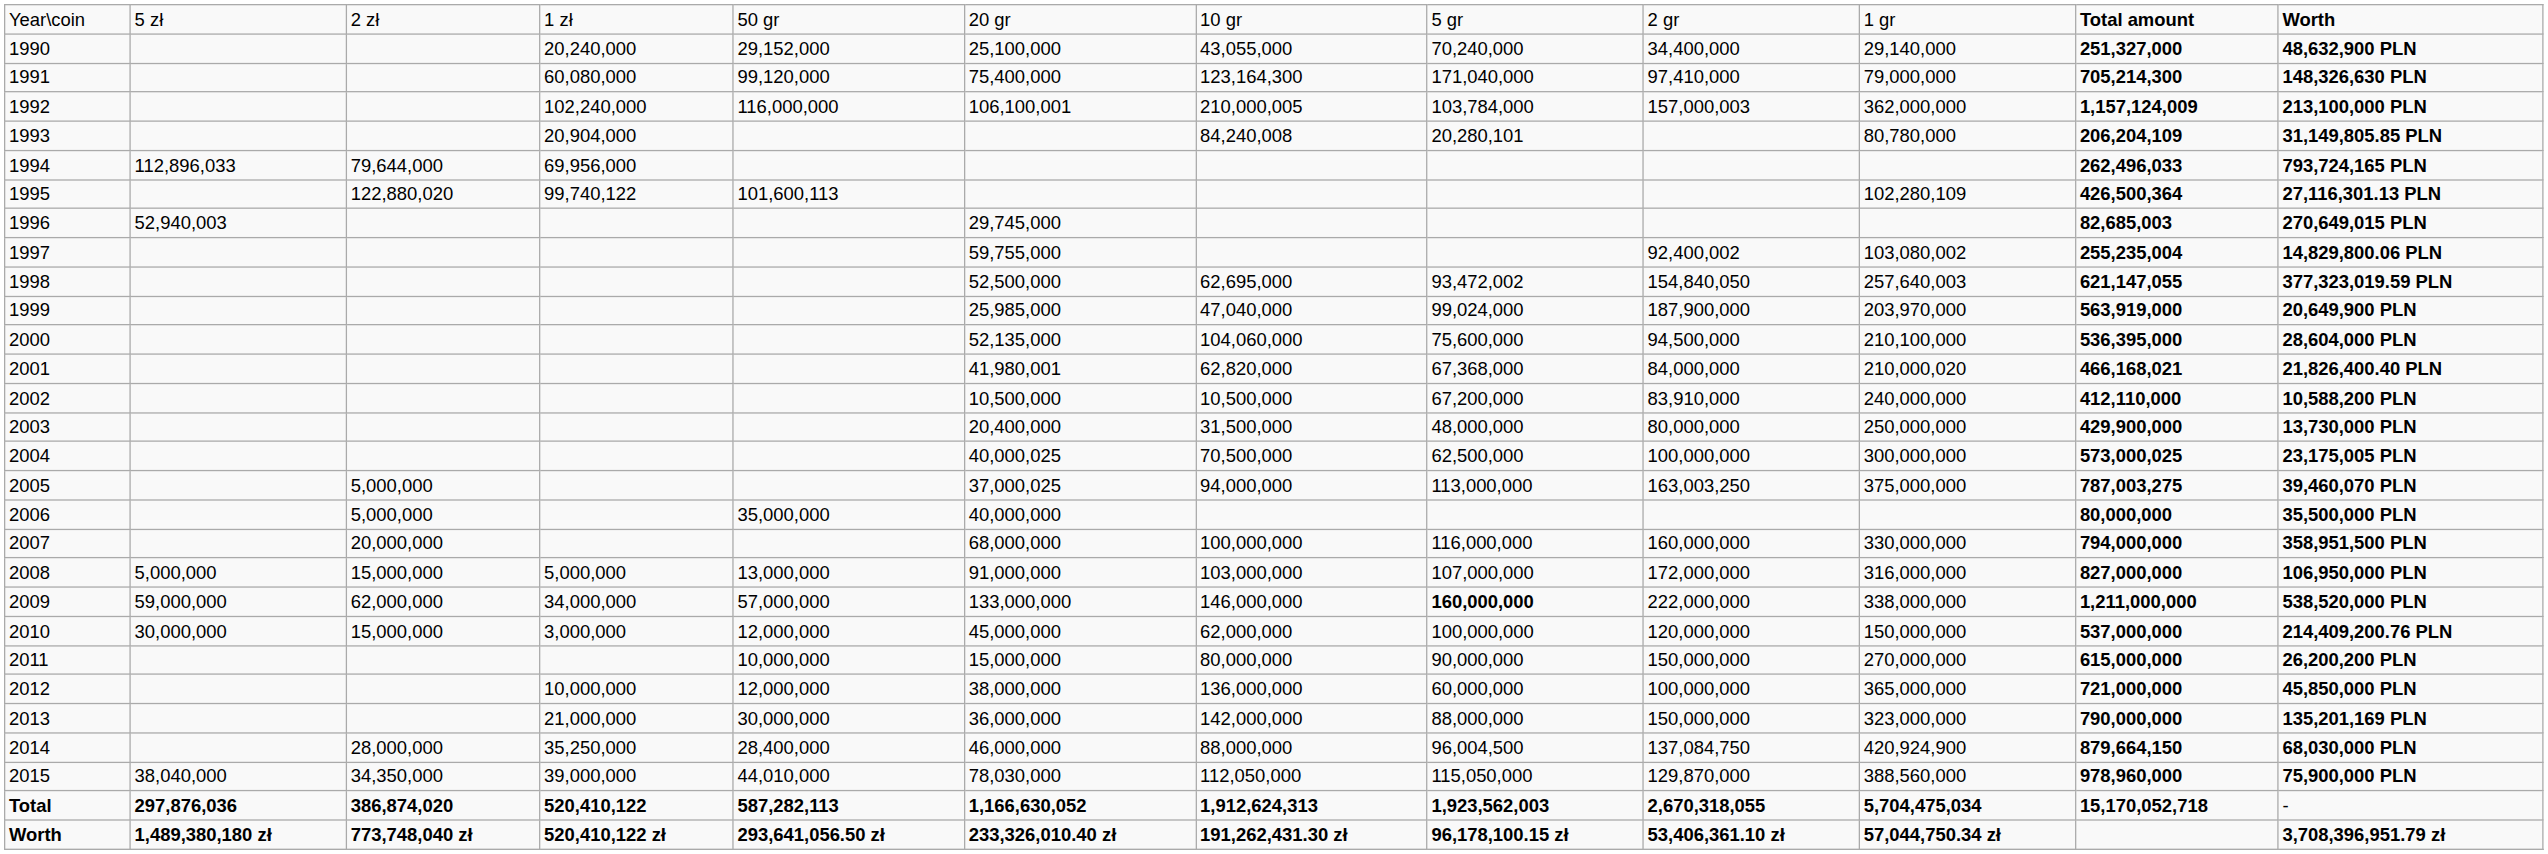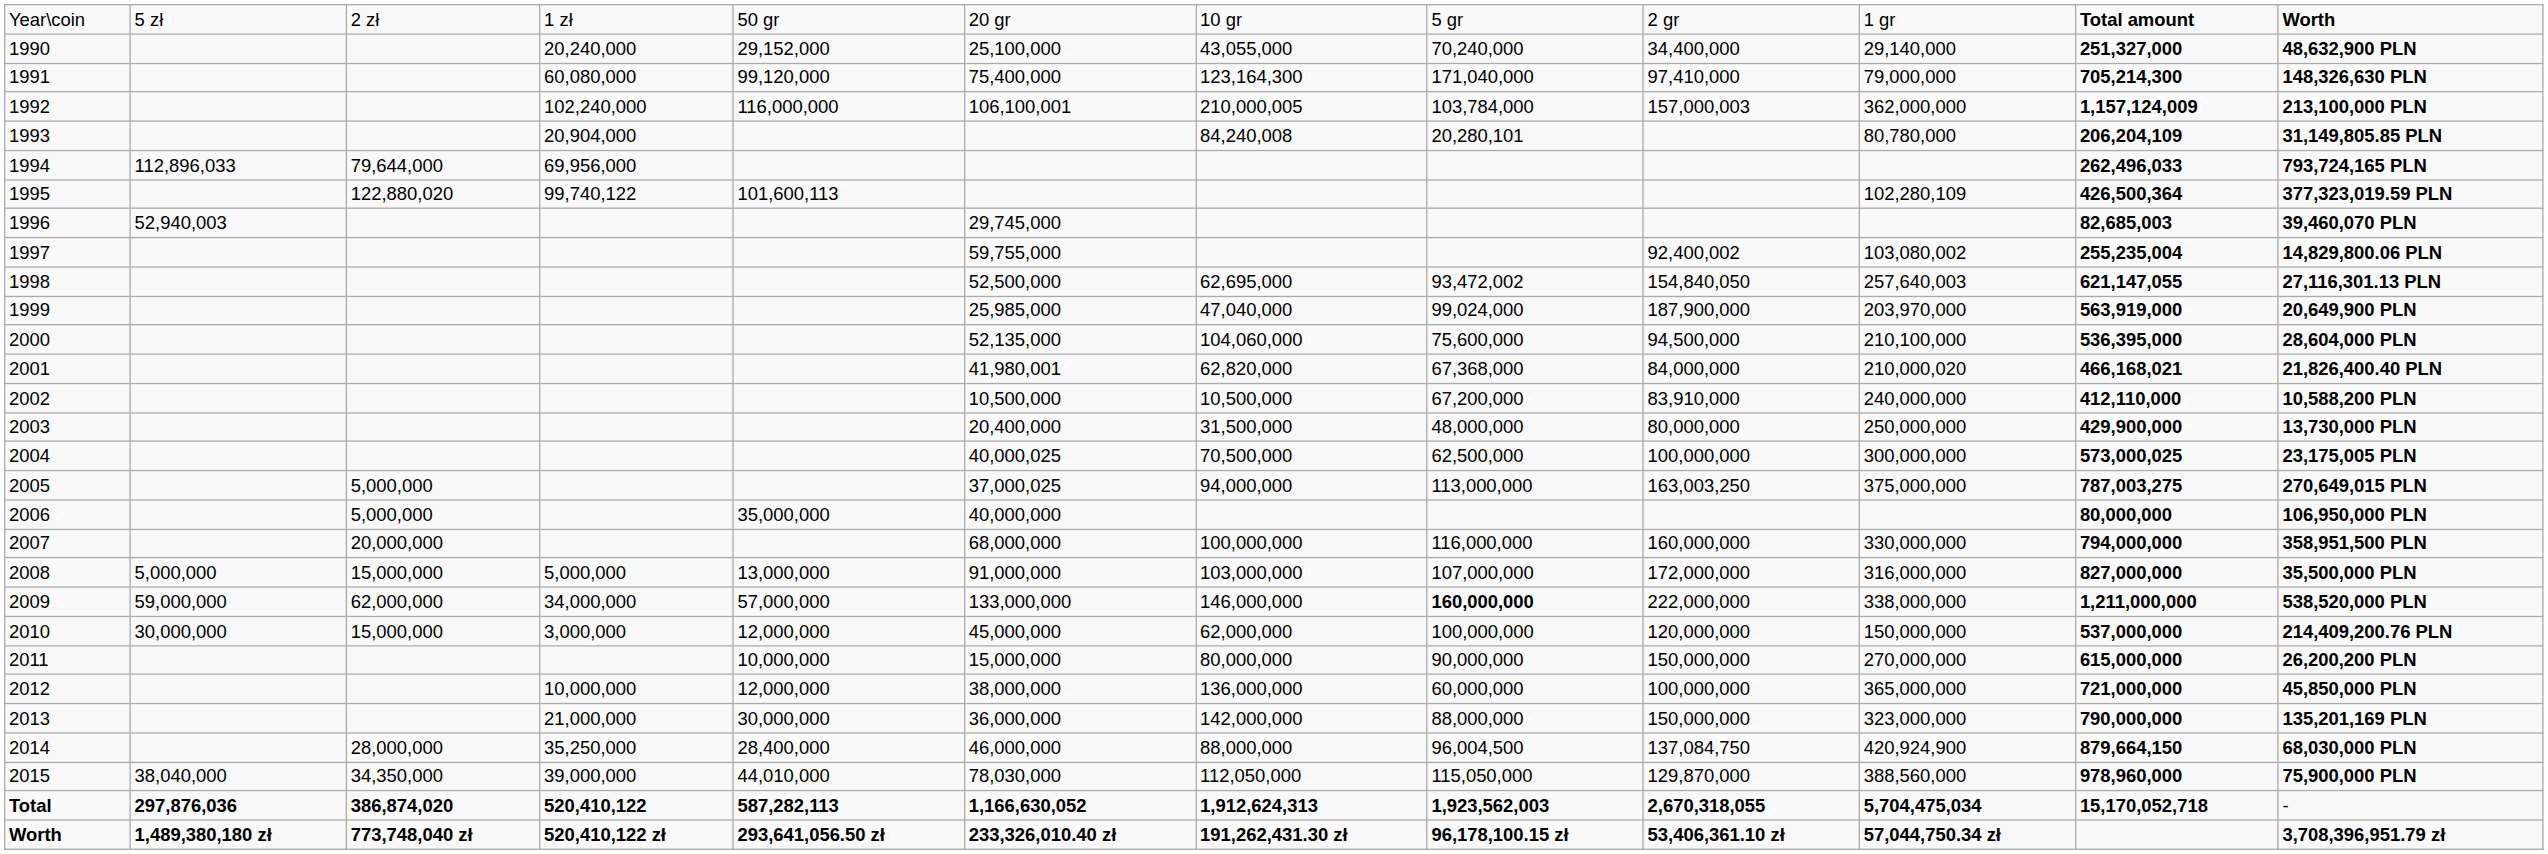(2362, 194) 27,116,301.13 PLN -> (2367, 194) 377,323,019.59 PLN
(2355, 223) 270,649,015 PLN -> (2349, 223) 39,460,070 PLN
(2367, 282) 377,323,019.59 PLN -> (2362, 282) 27,116,301.13 PLN
(2349, 486) 39,460,070 PLN -> (2355, 486) 270,649,015 PLN
(2349, 515) 35,500,000 PLN -> (2355, 515) 106,950,000 PLN
(2355, 573) 106,950,000 PLN -> (2349, 573) 35,500,000 PLN
